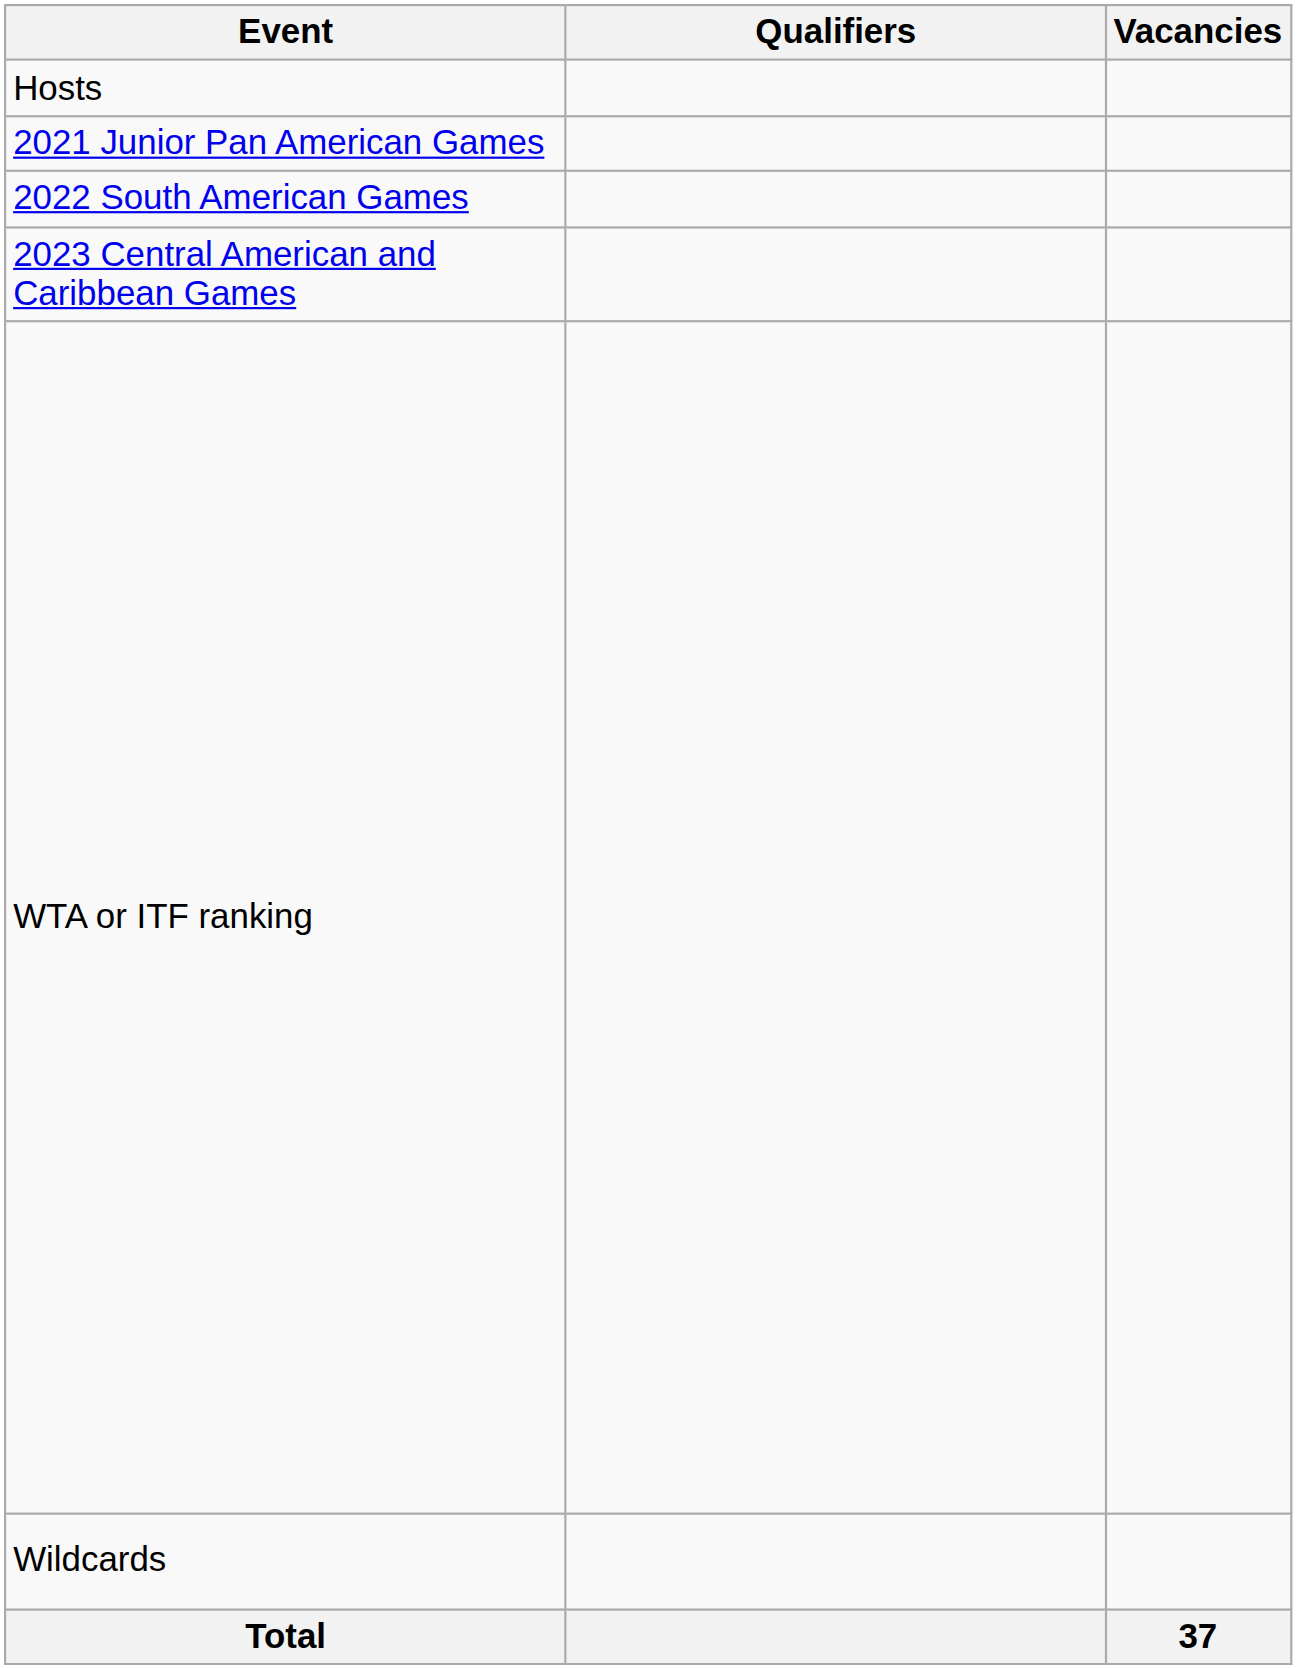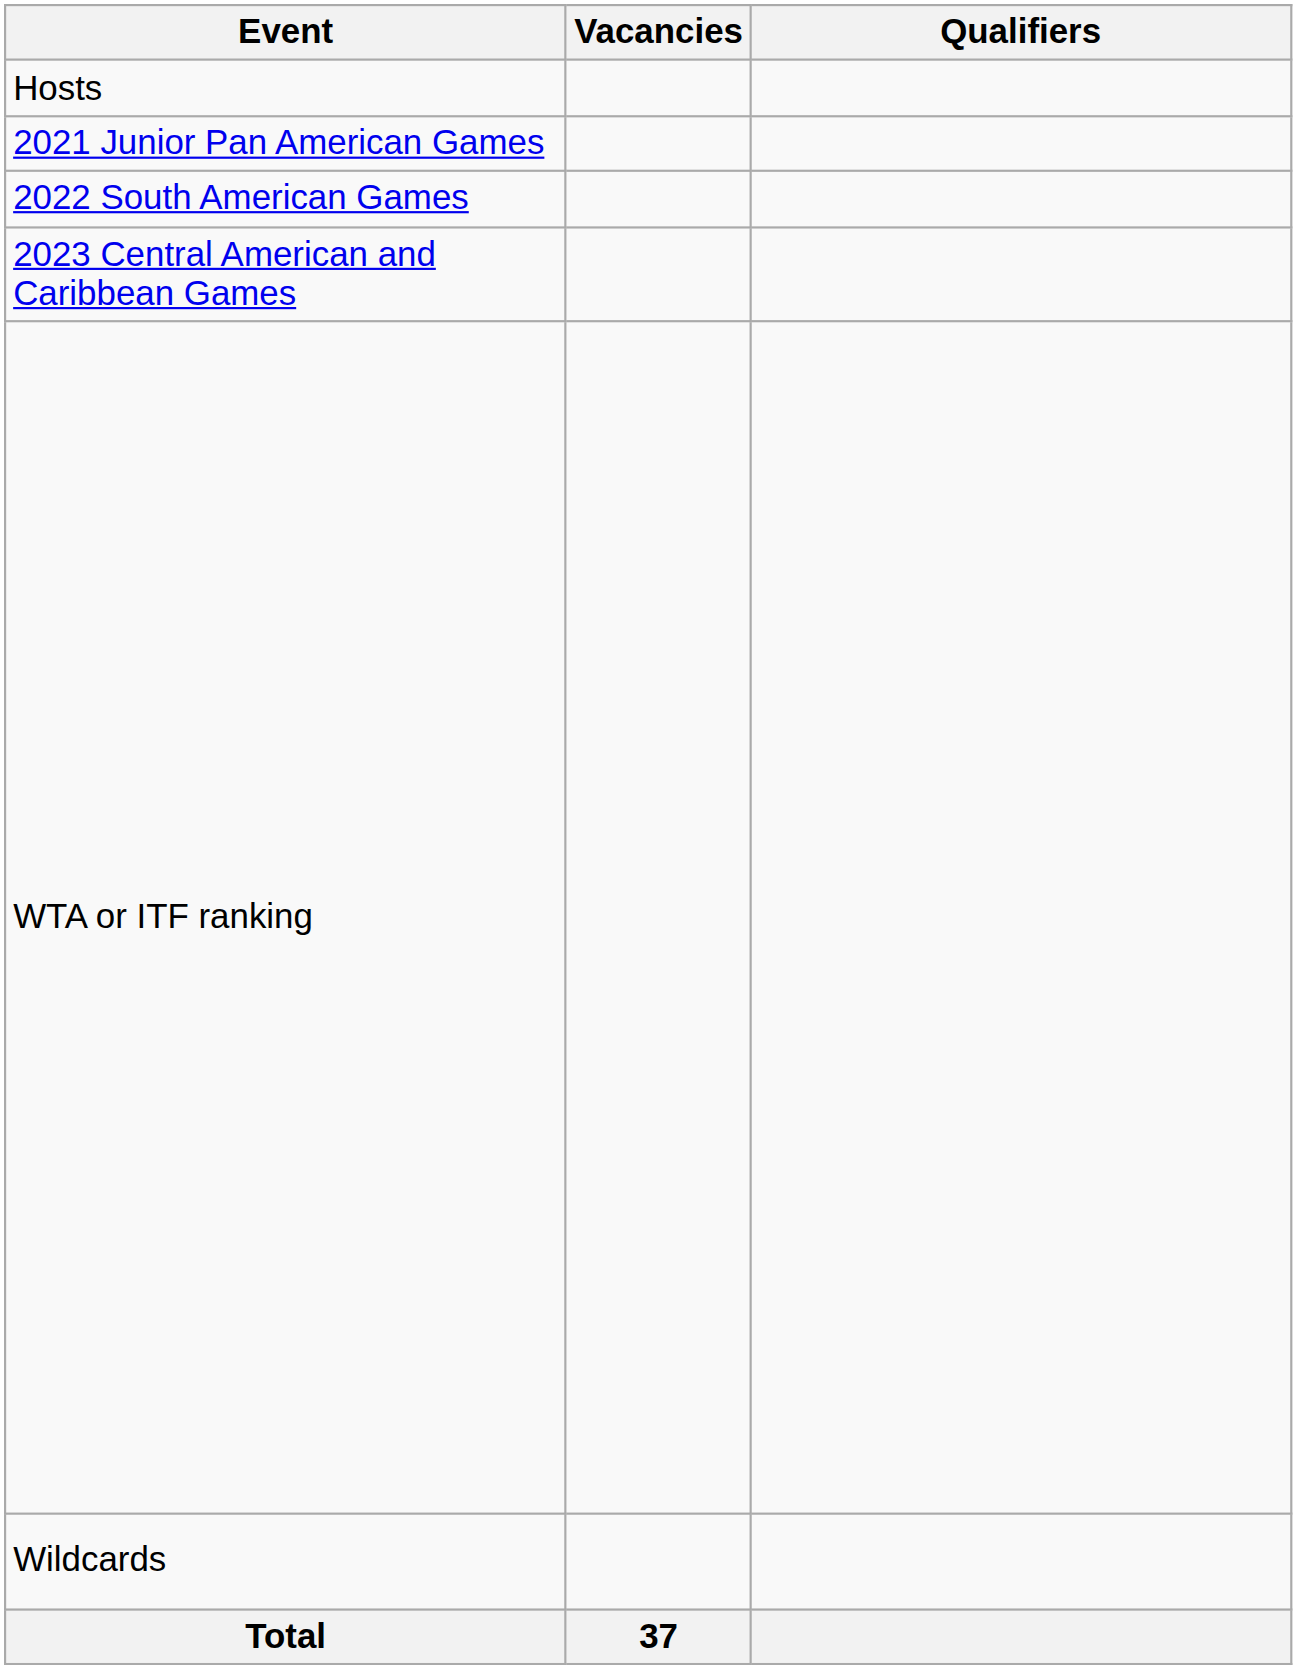columns swapped: (1198, 32) <-> (836, 32)
